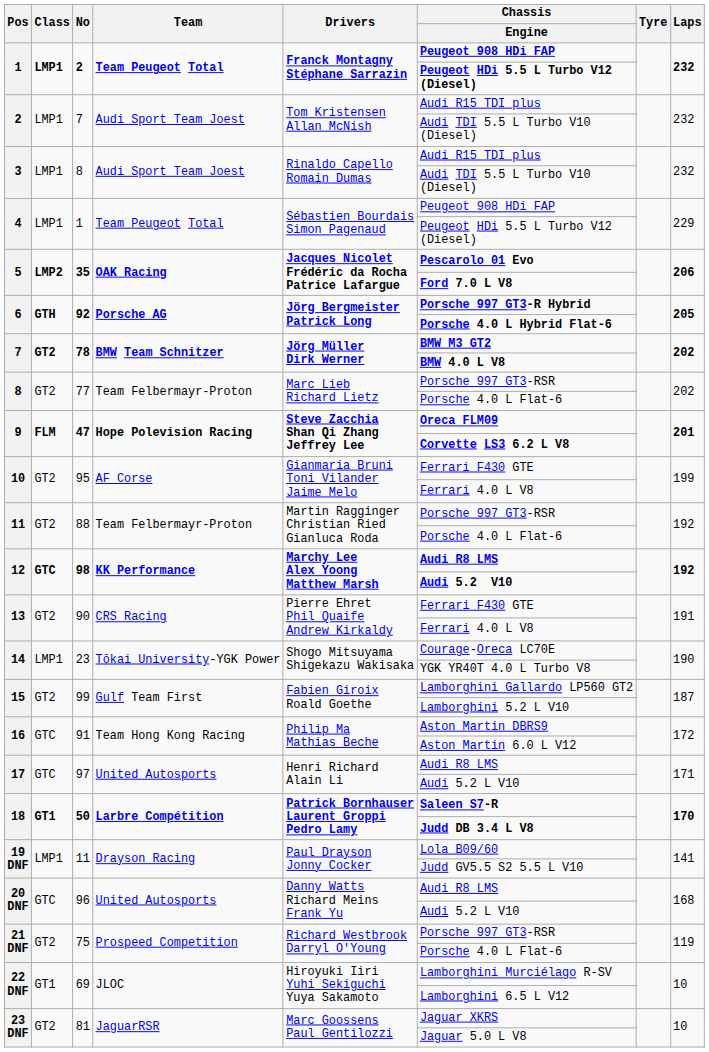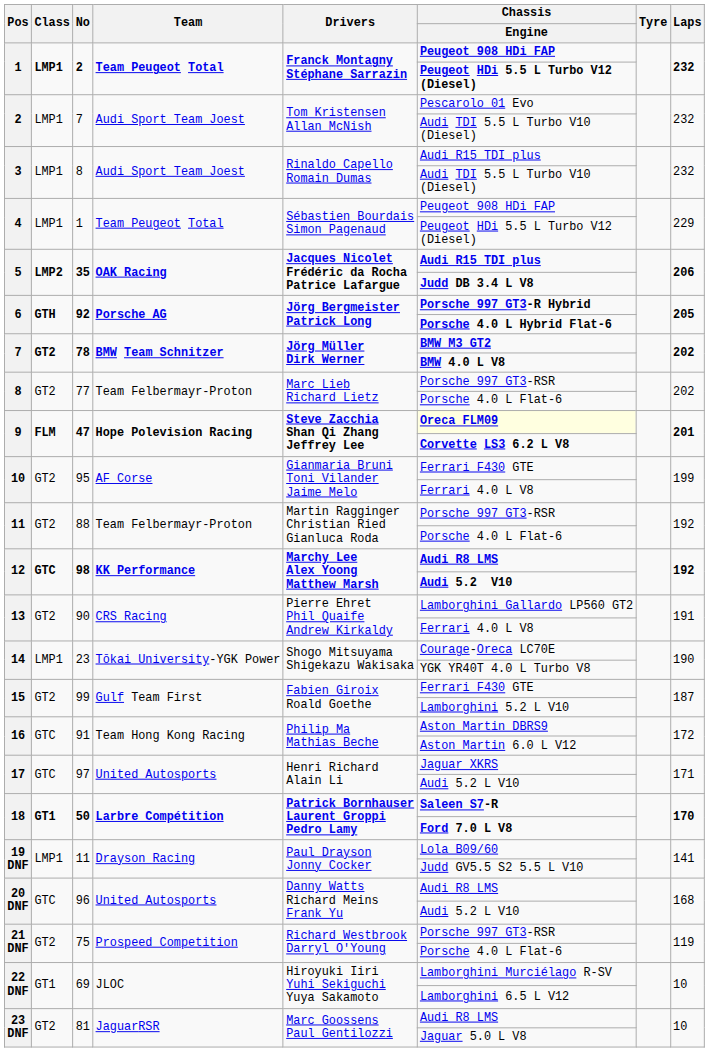(480, 104) Audi R15 TDI plus -> (477, 104) Pescarolo 01 Evo
(477, 261) Pescarolo 01 Evo -> (480, 261) Audi R15 TDI plus
(466, 284) Ford 7.0 L V8 -> (477, 284) Judd DB 3.4 L V8
(459, 422) no background -> (459, 422) lightyellow background
(477, 606) Ferrari F430 GTE -> (527, 606) Lamborghini Gallardo LP560 GT2
(527, 689) Lamborghini Gallardo LP560 GT2 -> (477, 689) Ferrari F430 GTE
(459, 765) Audi R8 LMS -> (459, 765) Jaguar XKRS
(477, 829) Judd DB 3.4 L V8 -> (466, 829) Ford 7.0 L V8
(459, 1018) Jaguar XKRS -> (459, 1018) Audi R8 LMS
